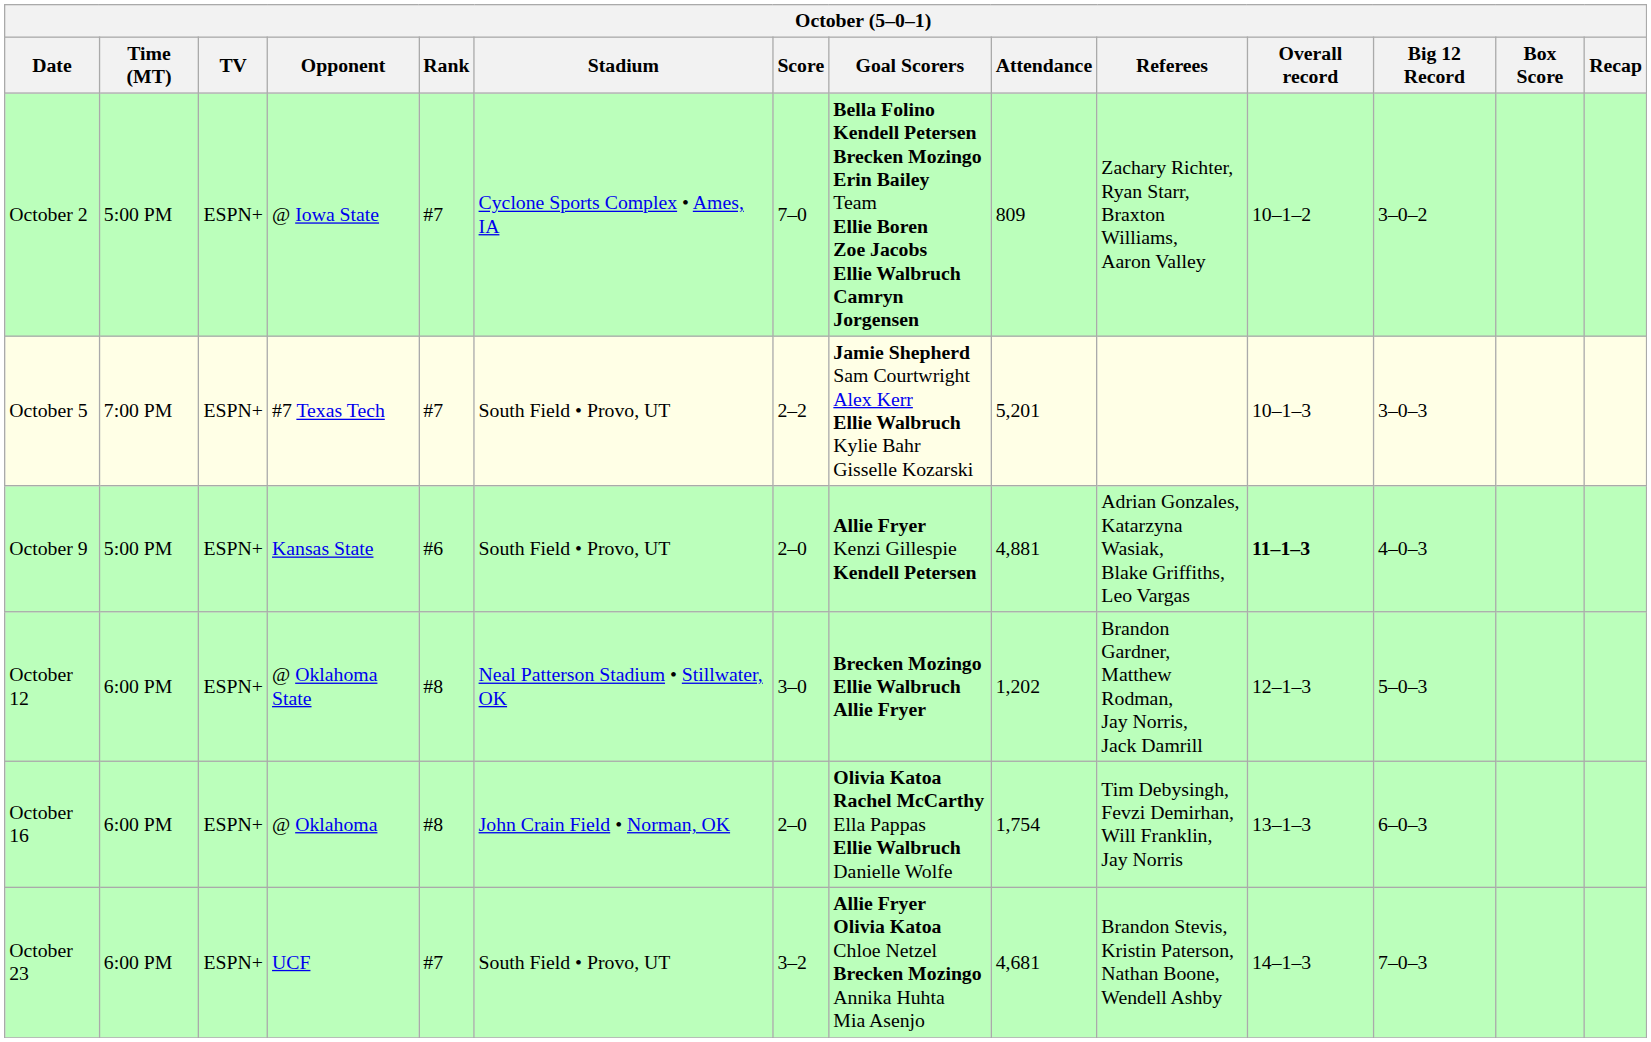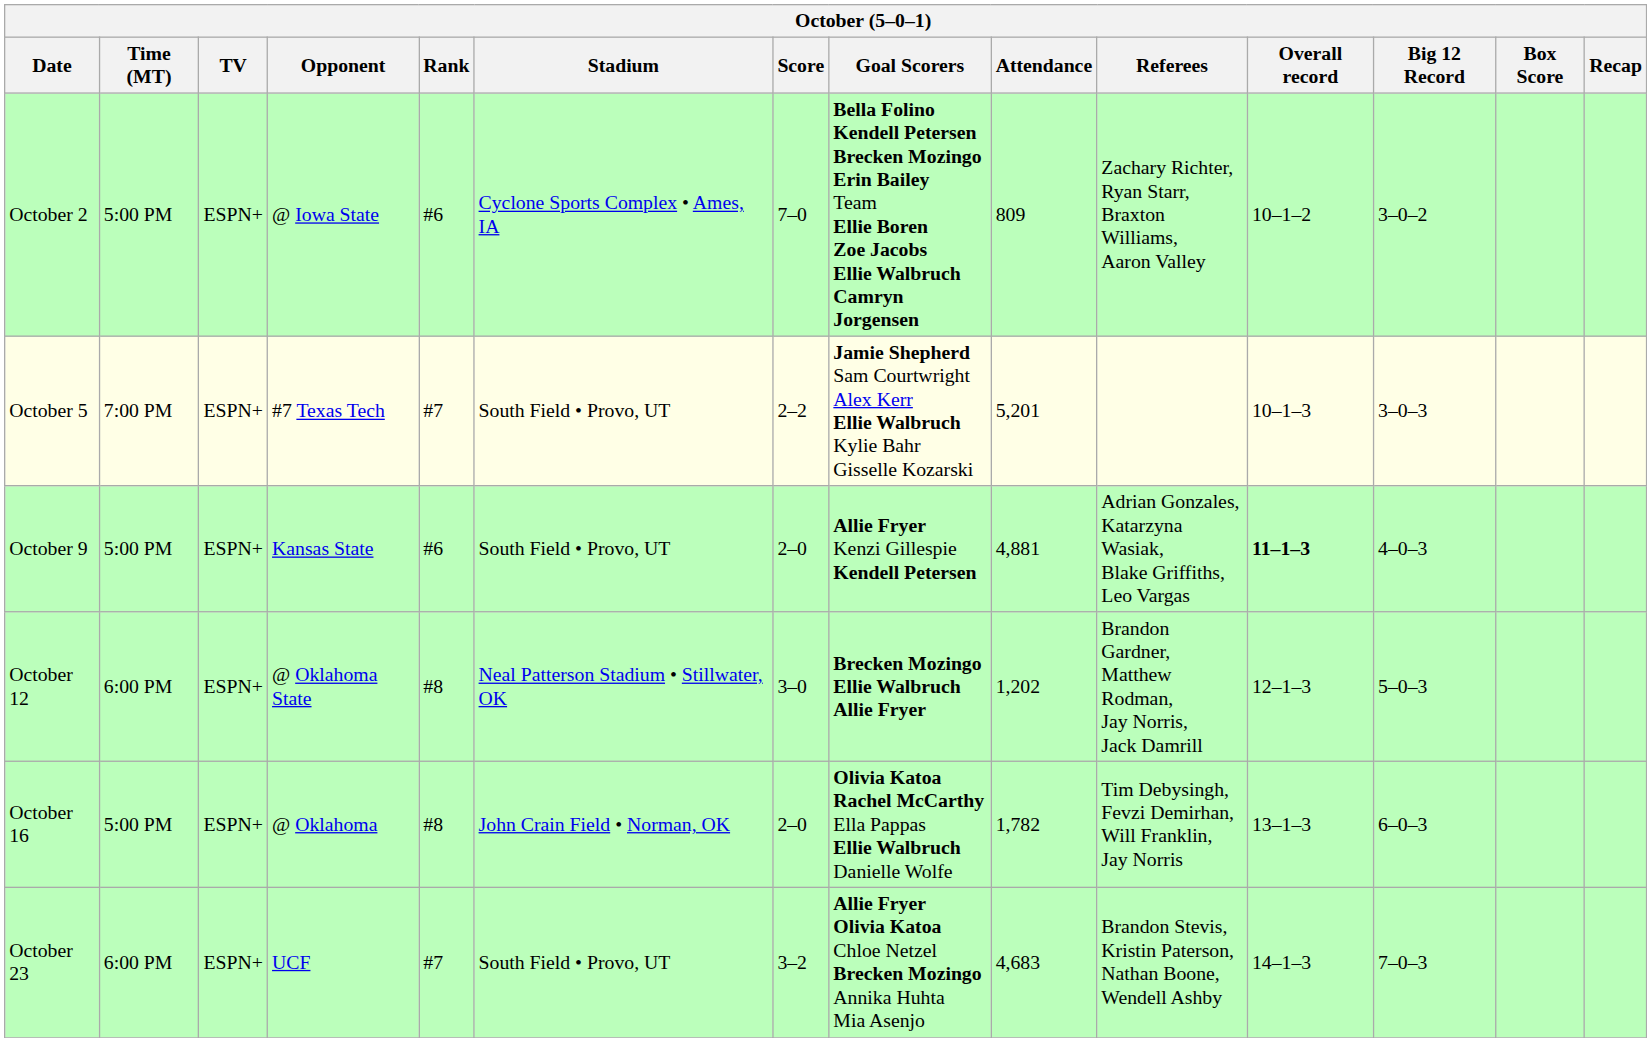(433, 214) #7 -> (433, 214) #6
(138, 824) 6:00 PM -> (138, 824) 5:00 PM
(1018, 824) 1,754 -> (1018, 824) 1,782
(1018, 962) 4,681 -> (1018, 962) 4,683
